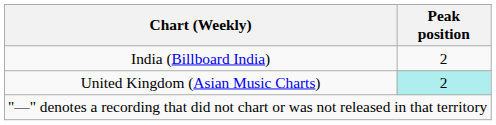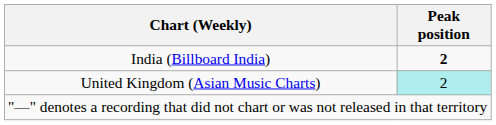(444, 58) normal -> (444, 58) bold
